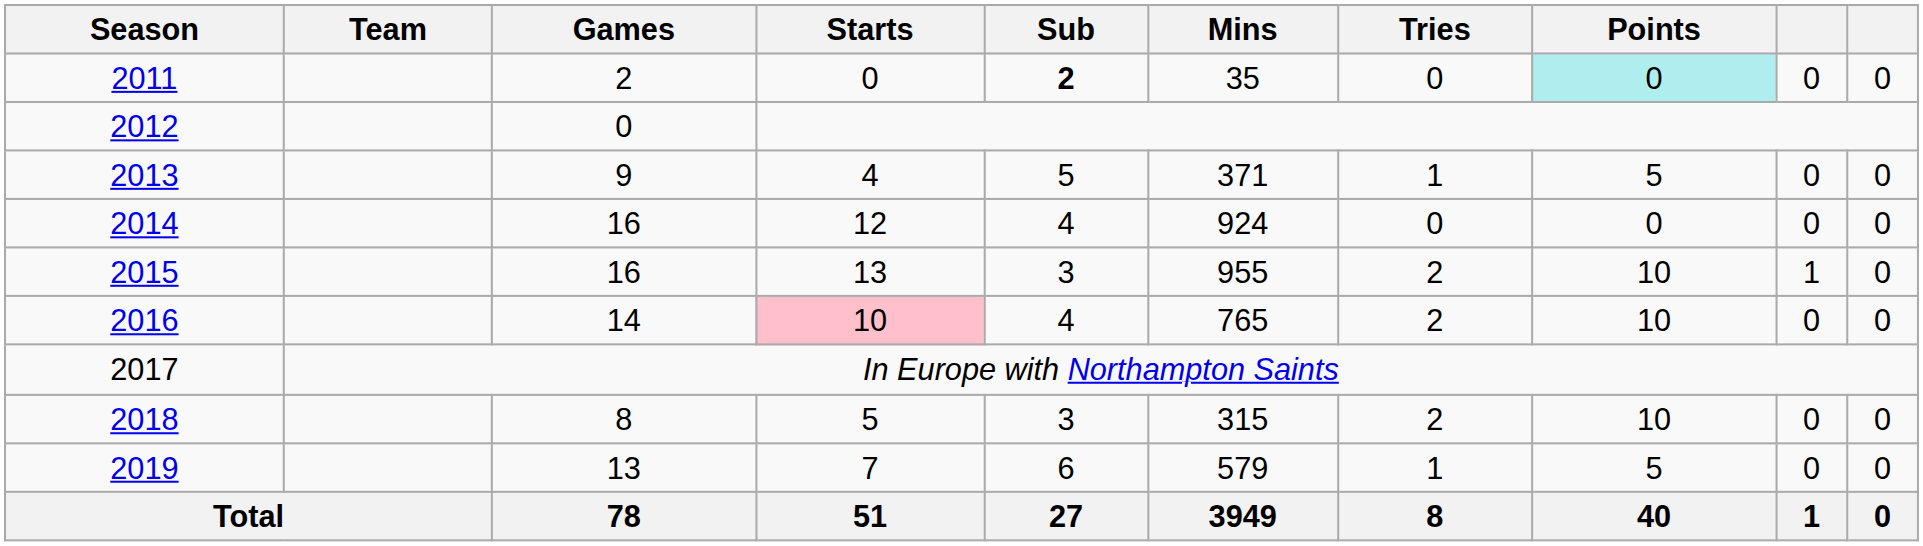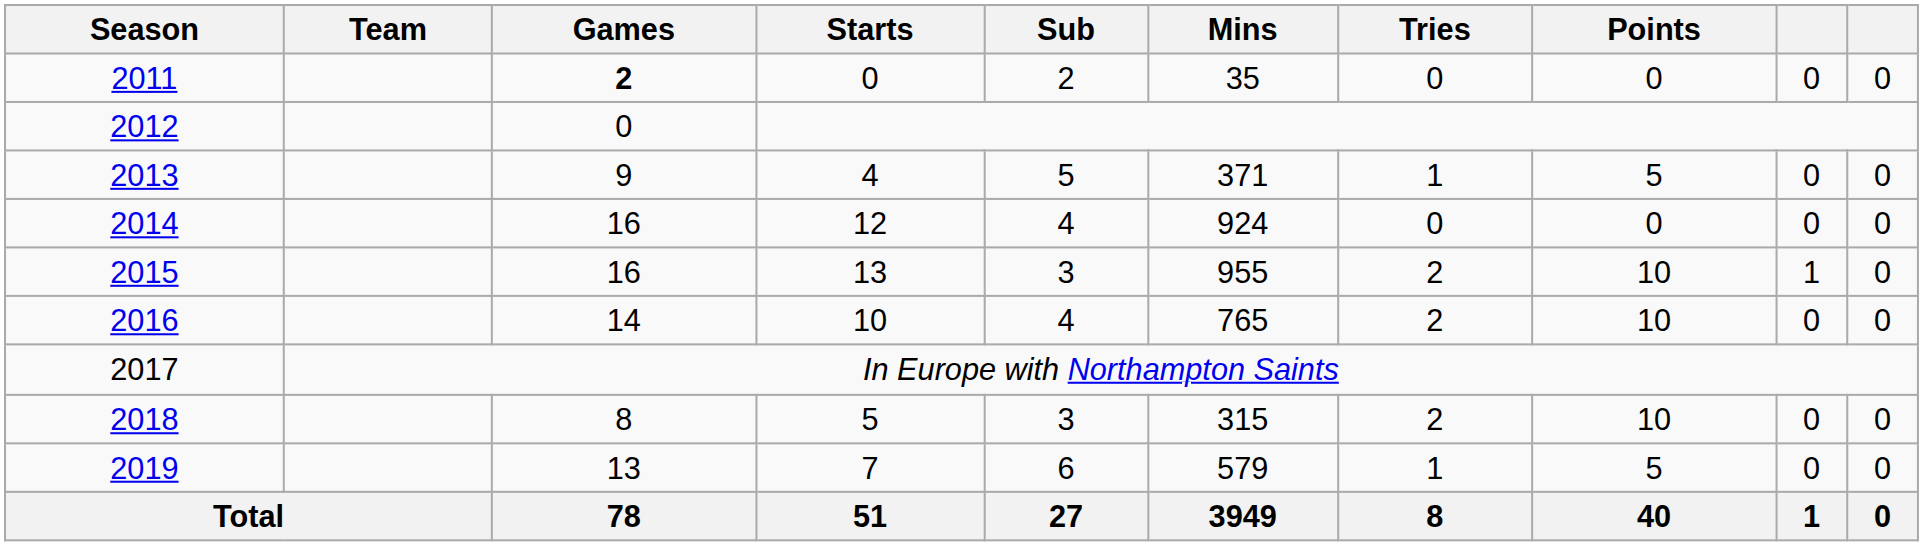(624, 78) normal -> (624, 78) bold
(1066, 78) bold -> (1066, 78) normal
(1654, 78) paleturquoise background -> (1654, 78) no background
(870, 321) pink background -> (870, 321) no background
